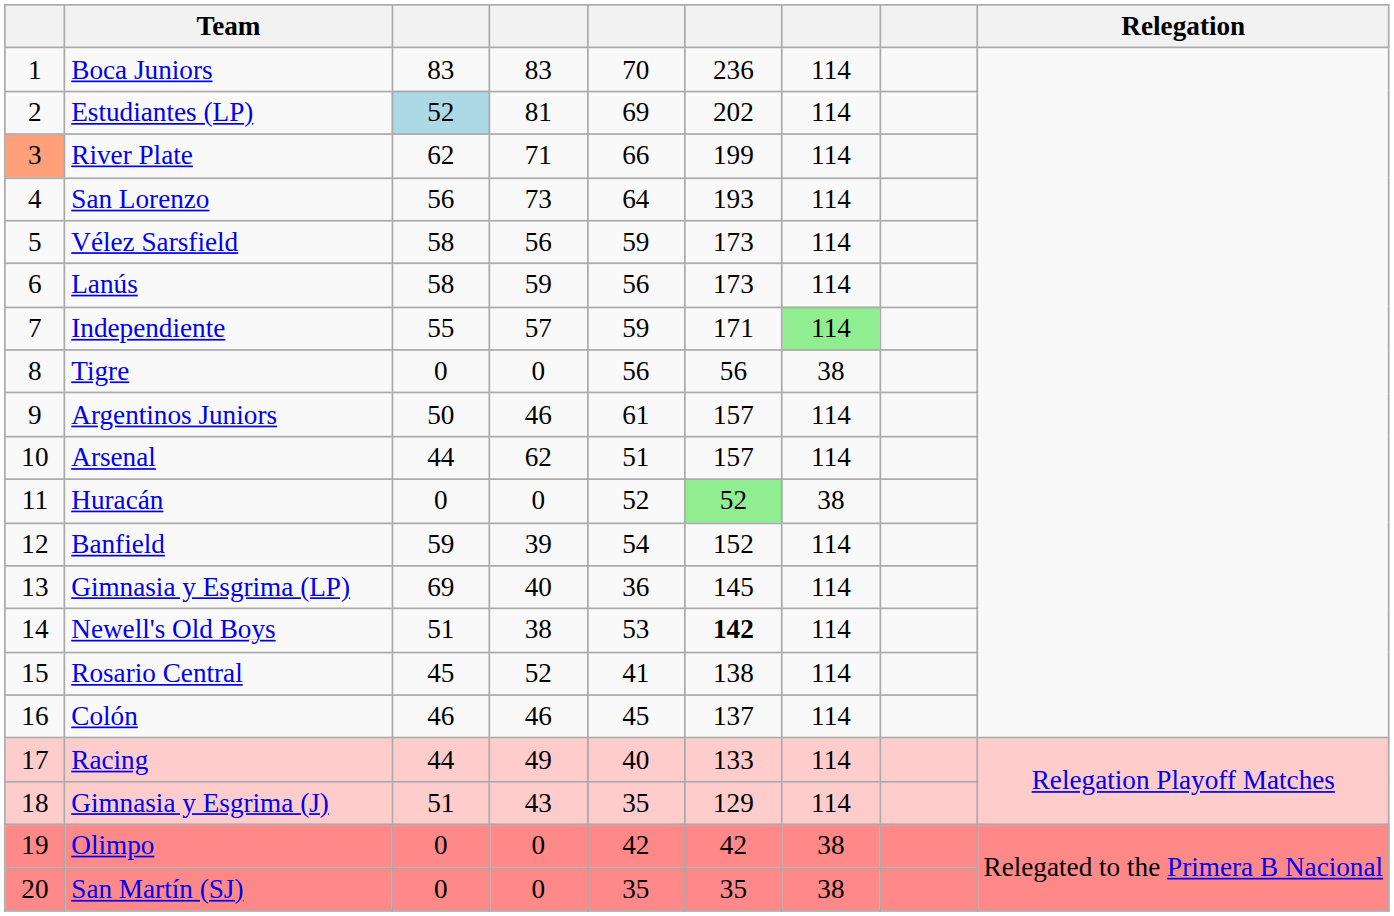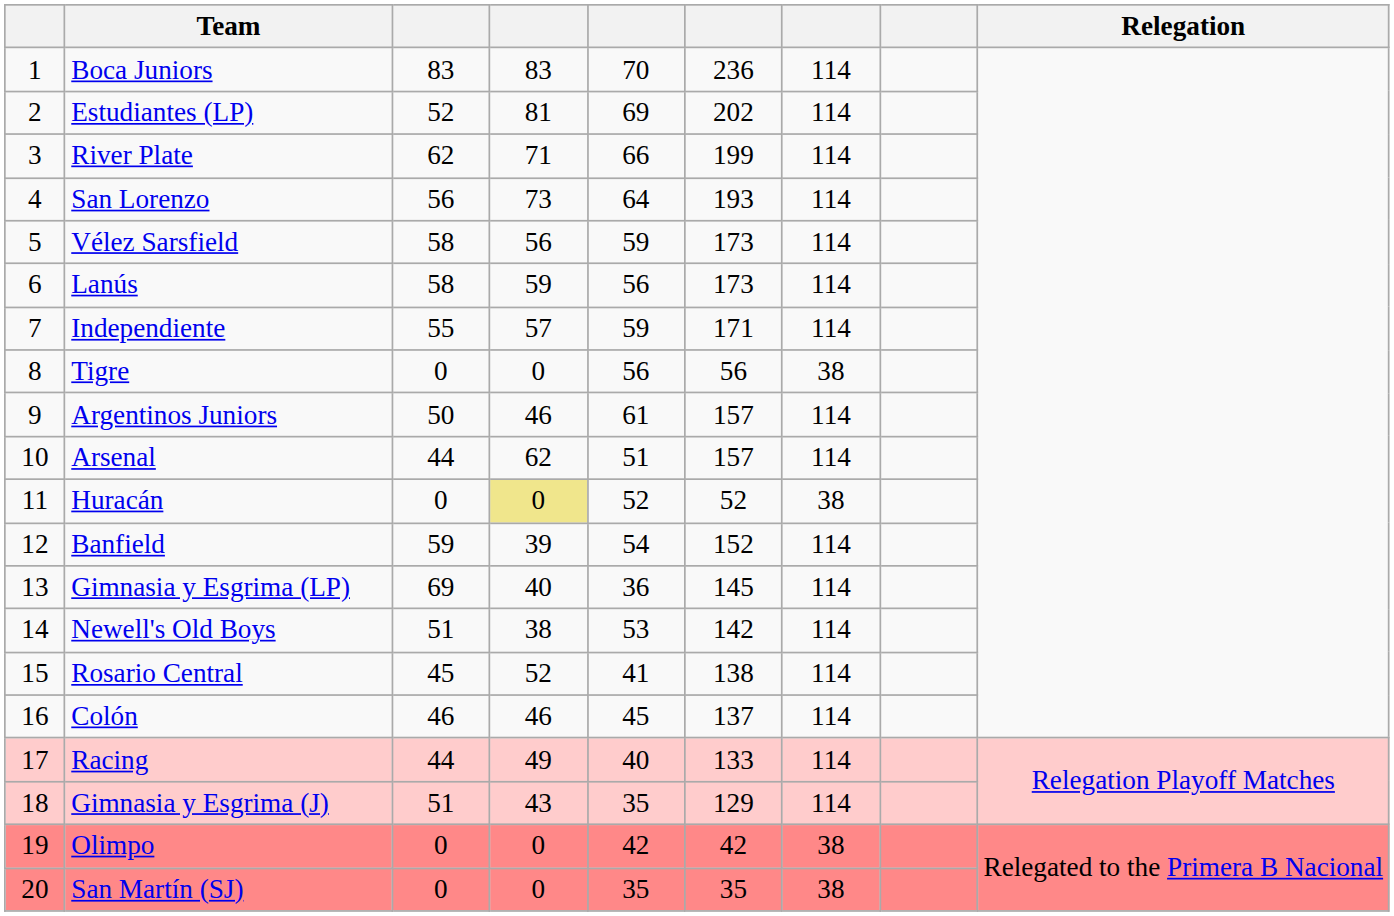(441, 112) lightblue background -> (441, 112) no background
(35, 155) lightsalmon background -> (35, 155) no background
(831, 328) lightgreen background -> (831, 328) no background
(538, 500) no background -> (538, 500) khaki background
(733, 500) lightgreen background -> (733, 500) no background
(733, 629) bold -> (733, 629) normal
